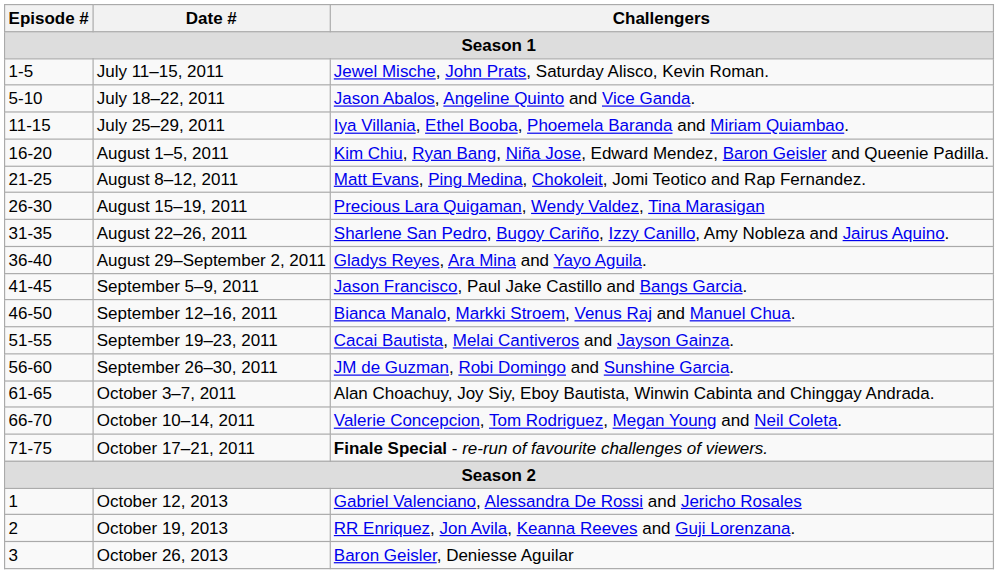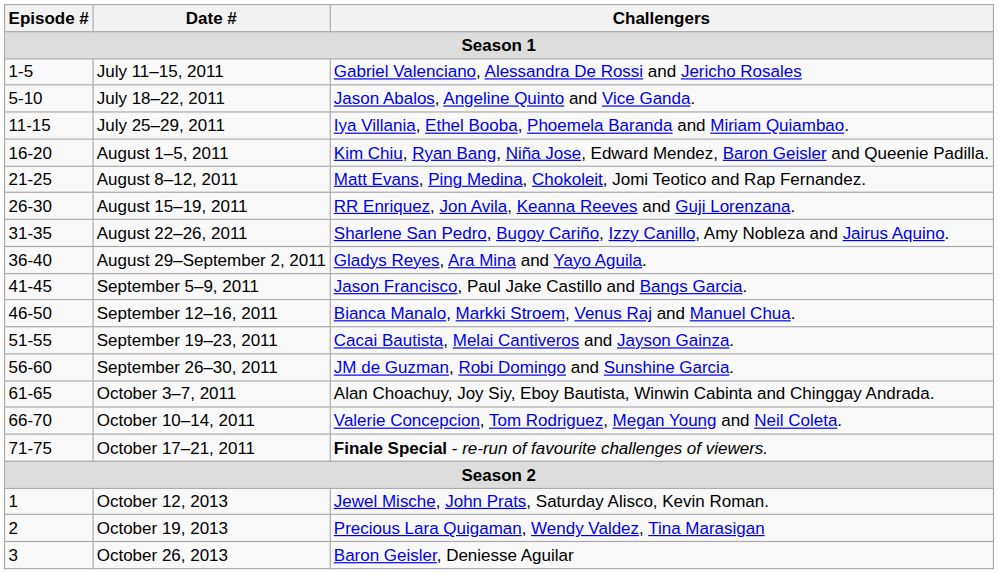(551, 72) Jewel Mische, John Prats, Saturday Alisco, Kevin Roman. -> (568, 72) Gabriel Valenciano, Alessandra De Rossi and Jericho Rosales
(549, 206) Precious Lara Quigaman, Wendy Valdez, Tina Marasigan -> (565, 206) RR Enriquez, Jon Avila, Keanna Reeves and Guji Lorenzana.
(568, 502) Gabriel Valenciano, Alessandra De Rossi and Jericho Rosales -> (551, 502) Jewel Mische, John Prats, Saturday Alisco, Kevin Roman.
(565, 528) RR Enriquez, Jon Avila, Keanna Reeves and Guji Lorenzana. -> (549, 528) Precious Lara Quigaman, Wendy Valdez, Tina Marasigan
